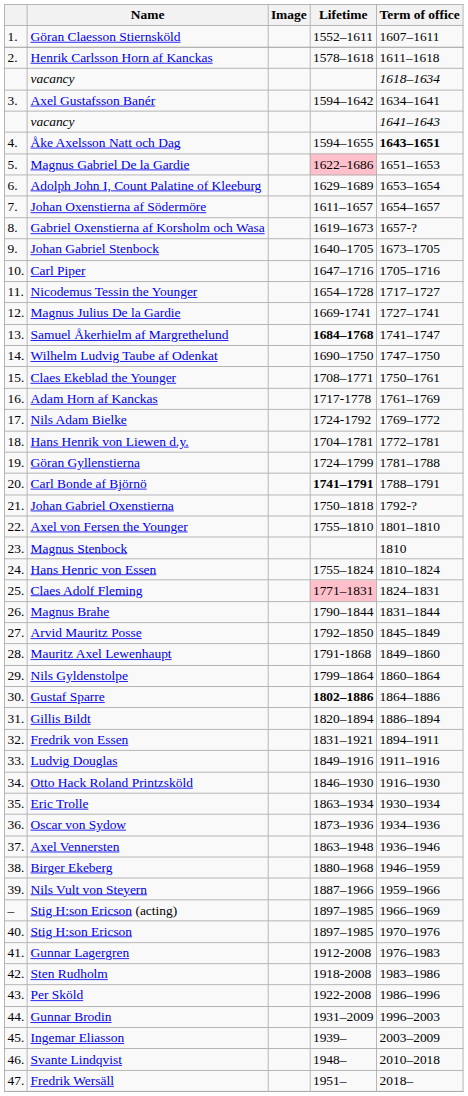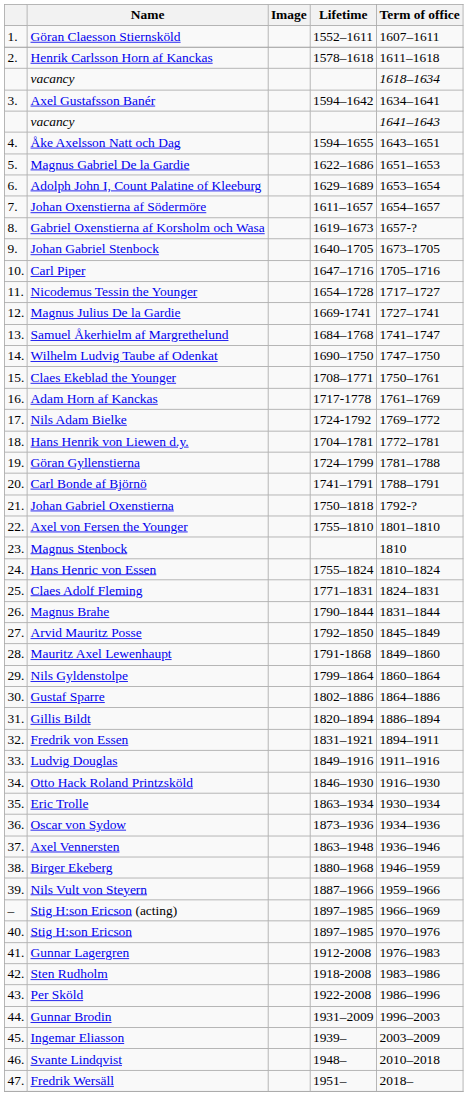(410, 143) bold -> (410, 143) normal
(343, 164) pink background -> (343, 164) no background
(343, 334) bold -> (343, 334) normal
(343, 484) bold -> (343, 484) normal
(343, 590) pink background -> (343, 590) no background
(343, 697) bold -> (343, 697) normal
